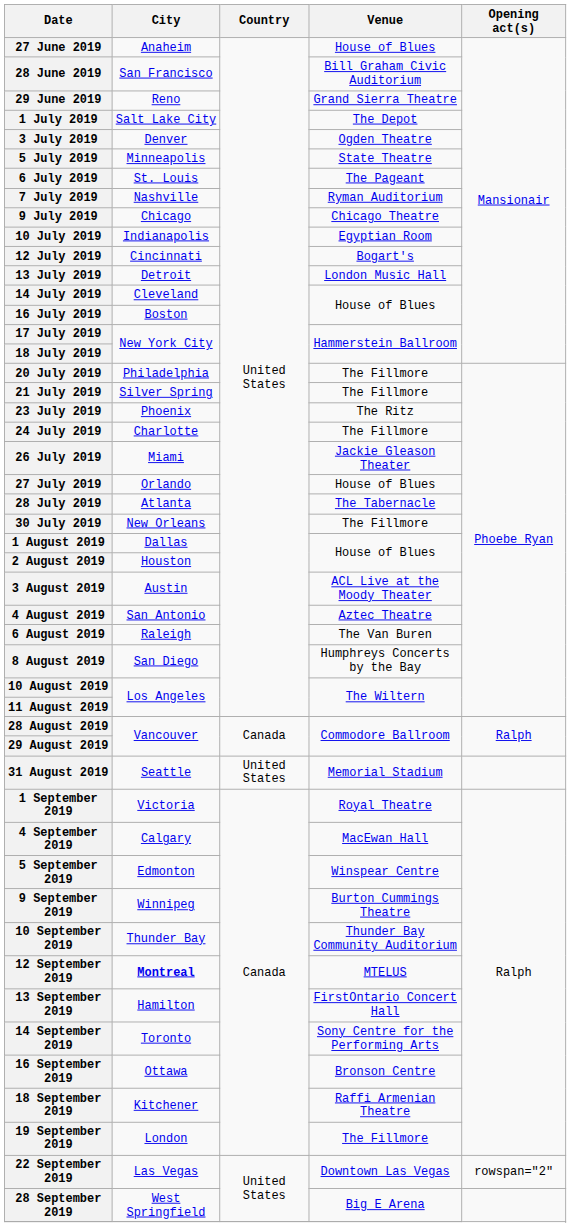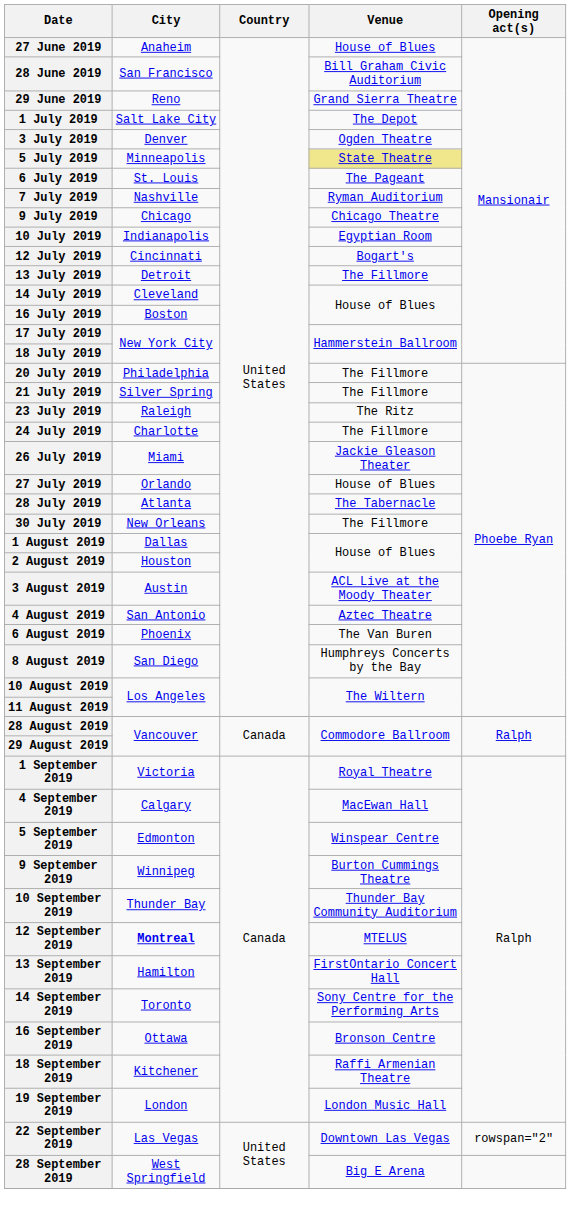(385, 159) no background -> (385, 159) khaki background
(385, 276) London Music Hall -> (385, 276) The Fillmore
(166, 412) Phoenix -> (166, 412) Raleigh
(166, 635) Raleigh -> (166, 635) Phoenix
- row: (58, 772)
(385, 1139) The Fillmore -> (385, 1105) London Music Hall
